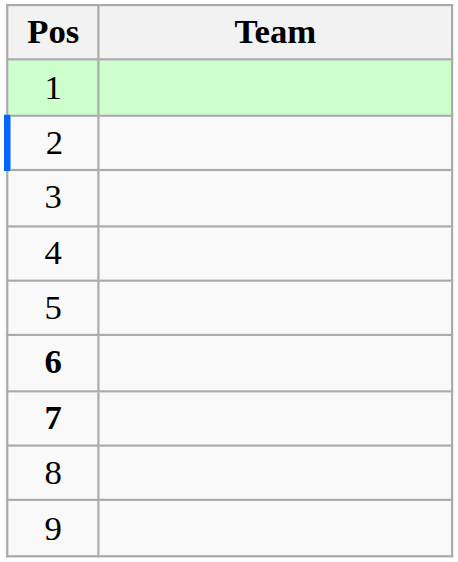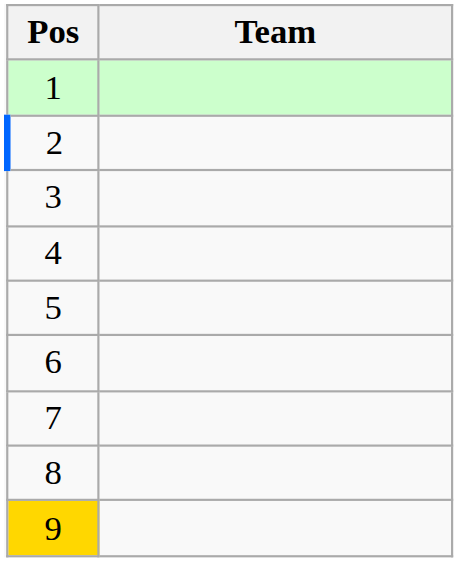(53, 362) bold -> (53, 362) normal
(53, 417) bold -> (53, 417) normal
(53, 527) no background -> (53, 527) gold background
